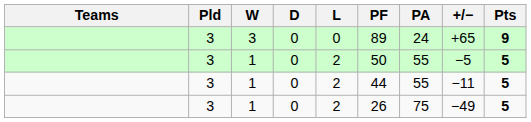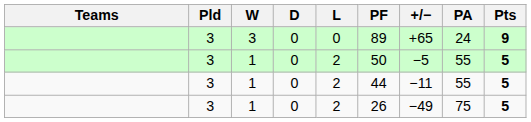columns swapped: (421, 15) <-> (463, 15)
